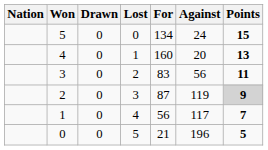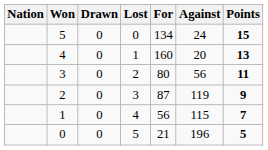(163, 74) 83 -> (163, 74) 80
(243, 94) lightgrey background -> (243, 94) no background
(200, 114) 117 -> (200, 114) 115
